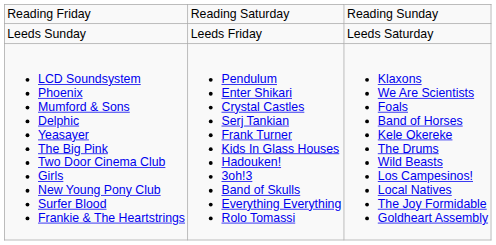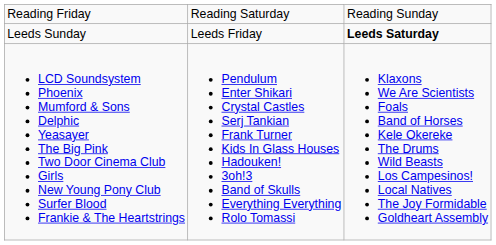(390, 33) normal -> (393, 33) bold
